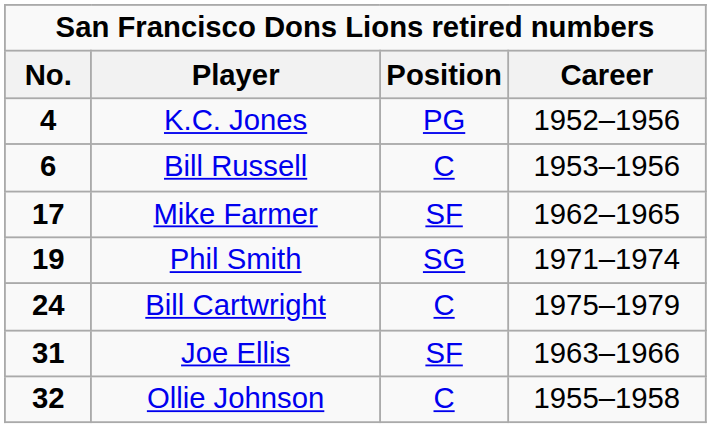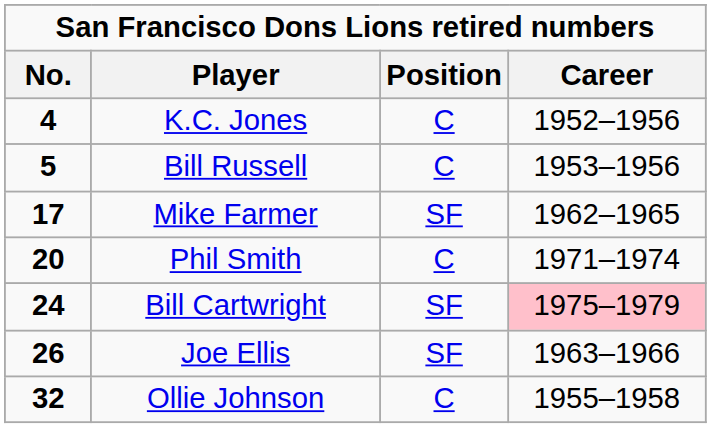(444, 120) PG -> (444, 120) C
(48, 167) 6 -> (48, 167) 5
(48, 259) 19 -> (48, 259) 20
(444, 259) SG -> (444, 259) C
(444, 306) C -> (444, 306) SF
(607, 306) no background -> (607, 306) pink background
(48, 352) 31 -> (48, 352) 26
